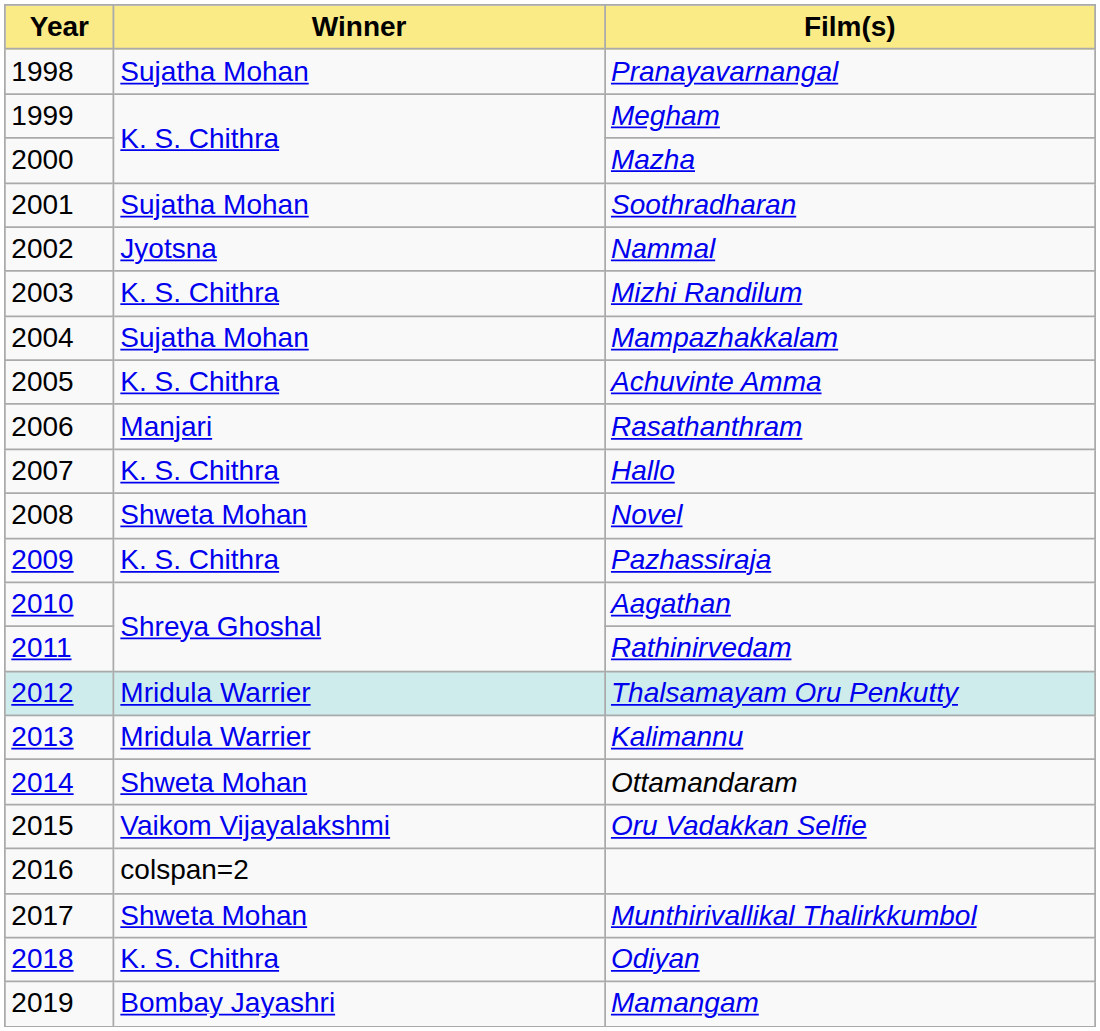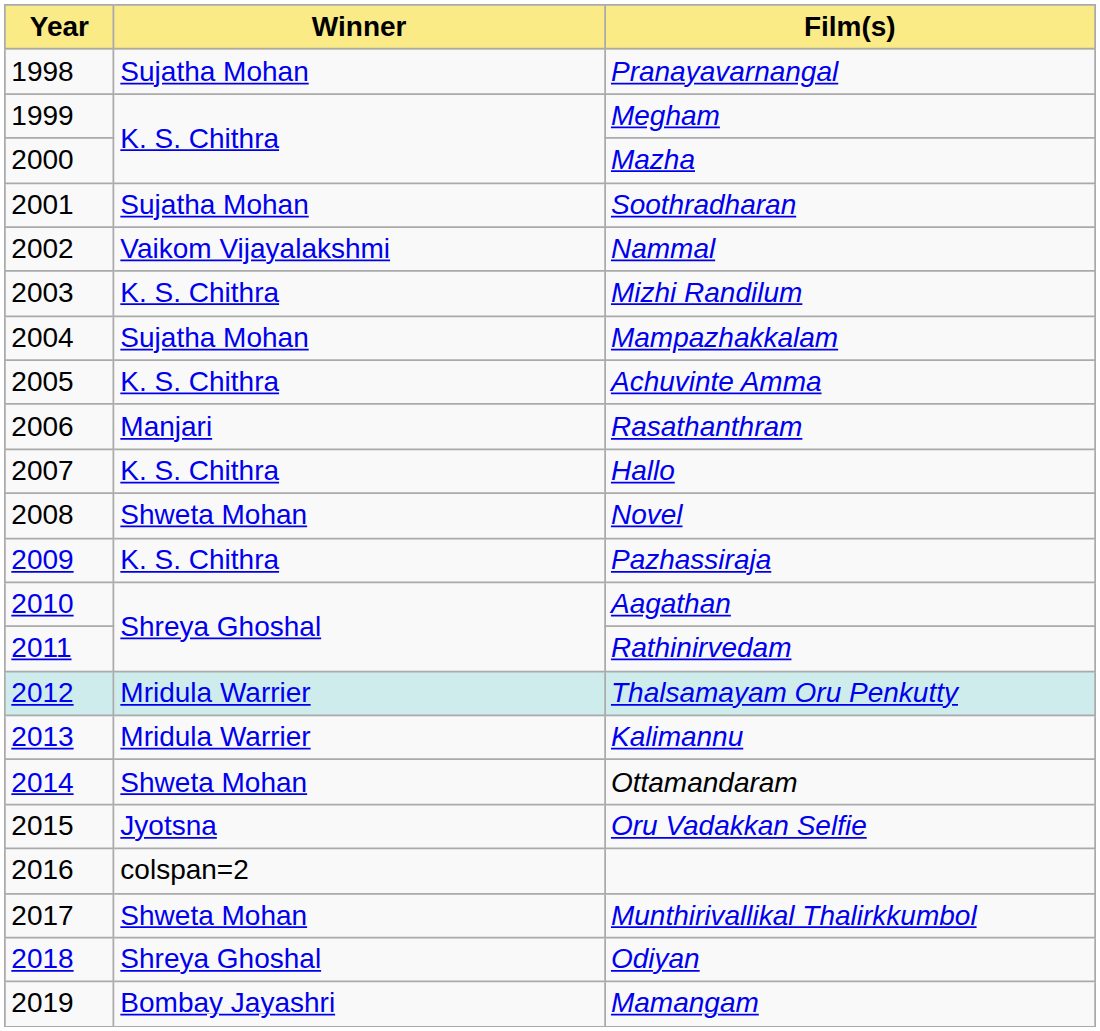(169, 248) Jyotsna -> (255, 248) Vaikom Vijayalakshmi
(255, 826) Vaikom Vijayalakshmi -> (169, 826) Jyotsna
(200, 959) K. S. Chithra -> (221, 959) Shreya Ghoshal
